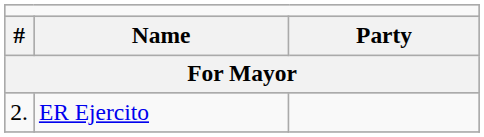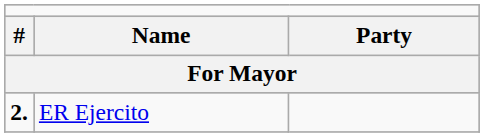(19, 112) normal -> (19, 112) bold
